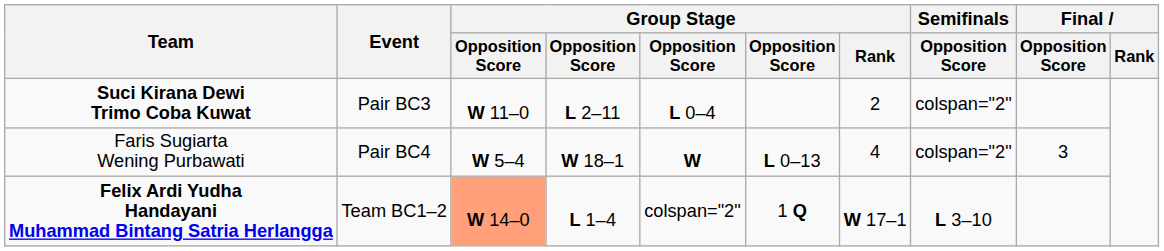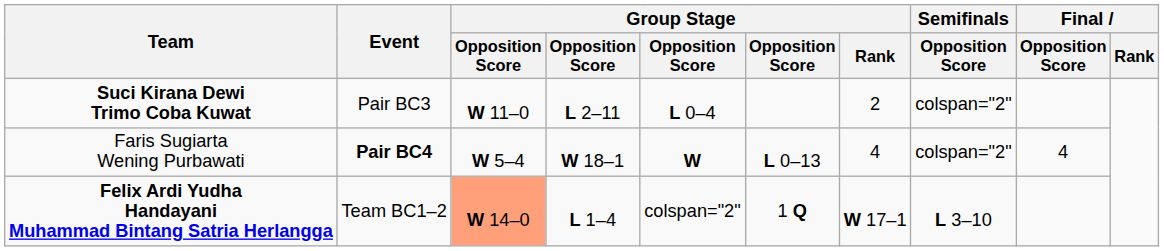(394, 152) normal -> (394, 152) bold
(1063, 152) 3 -> (1063, 152) 4
